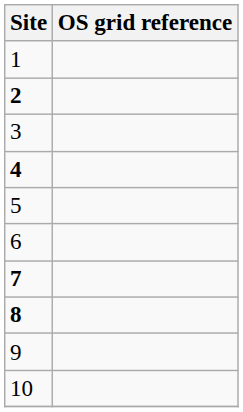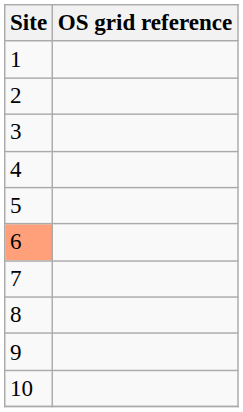(16, 95) bold -> (16, 95) normal
(16, 168) bold -> (16, 168) normal
(16, 242) no background -> (16, 242) lightsalmon background
(16, 278) bold -> (16, 278) normal
(16, 315) bold -> (16, 315) normal
